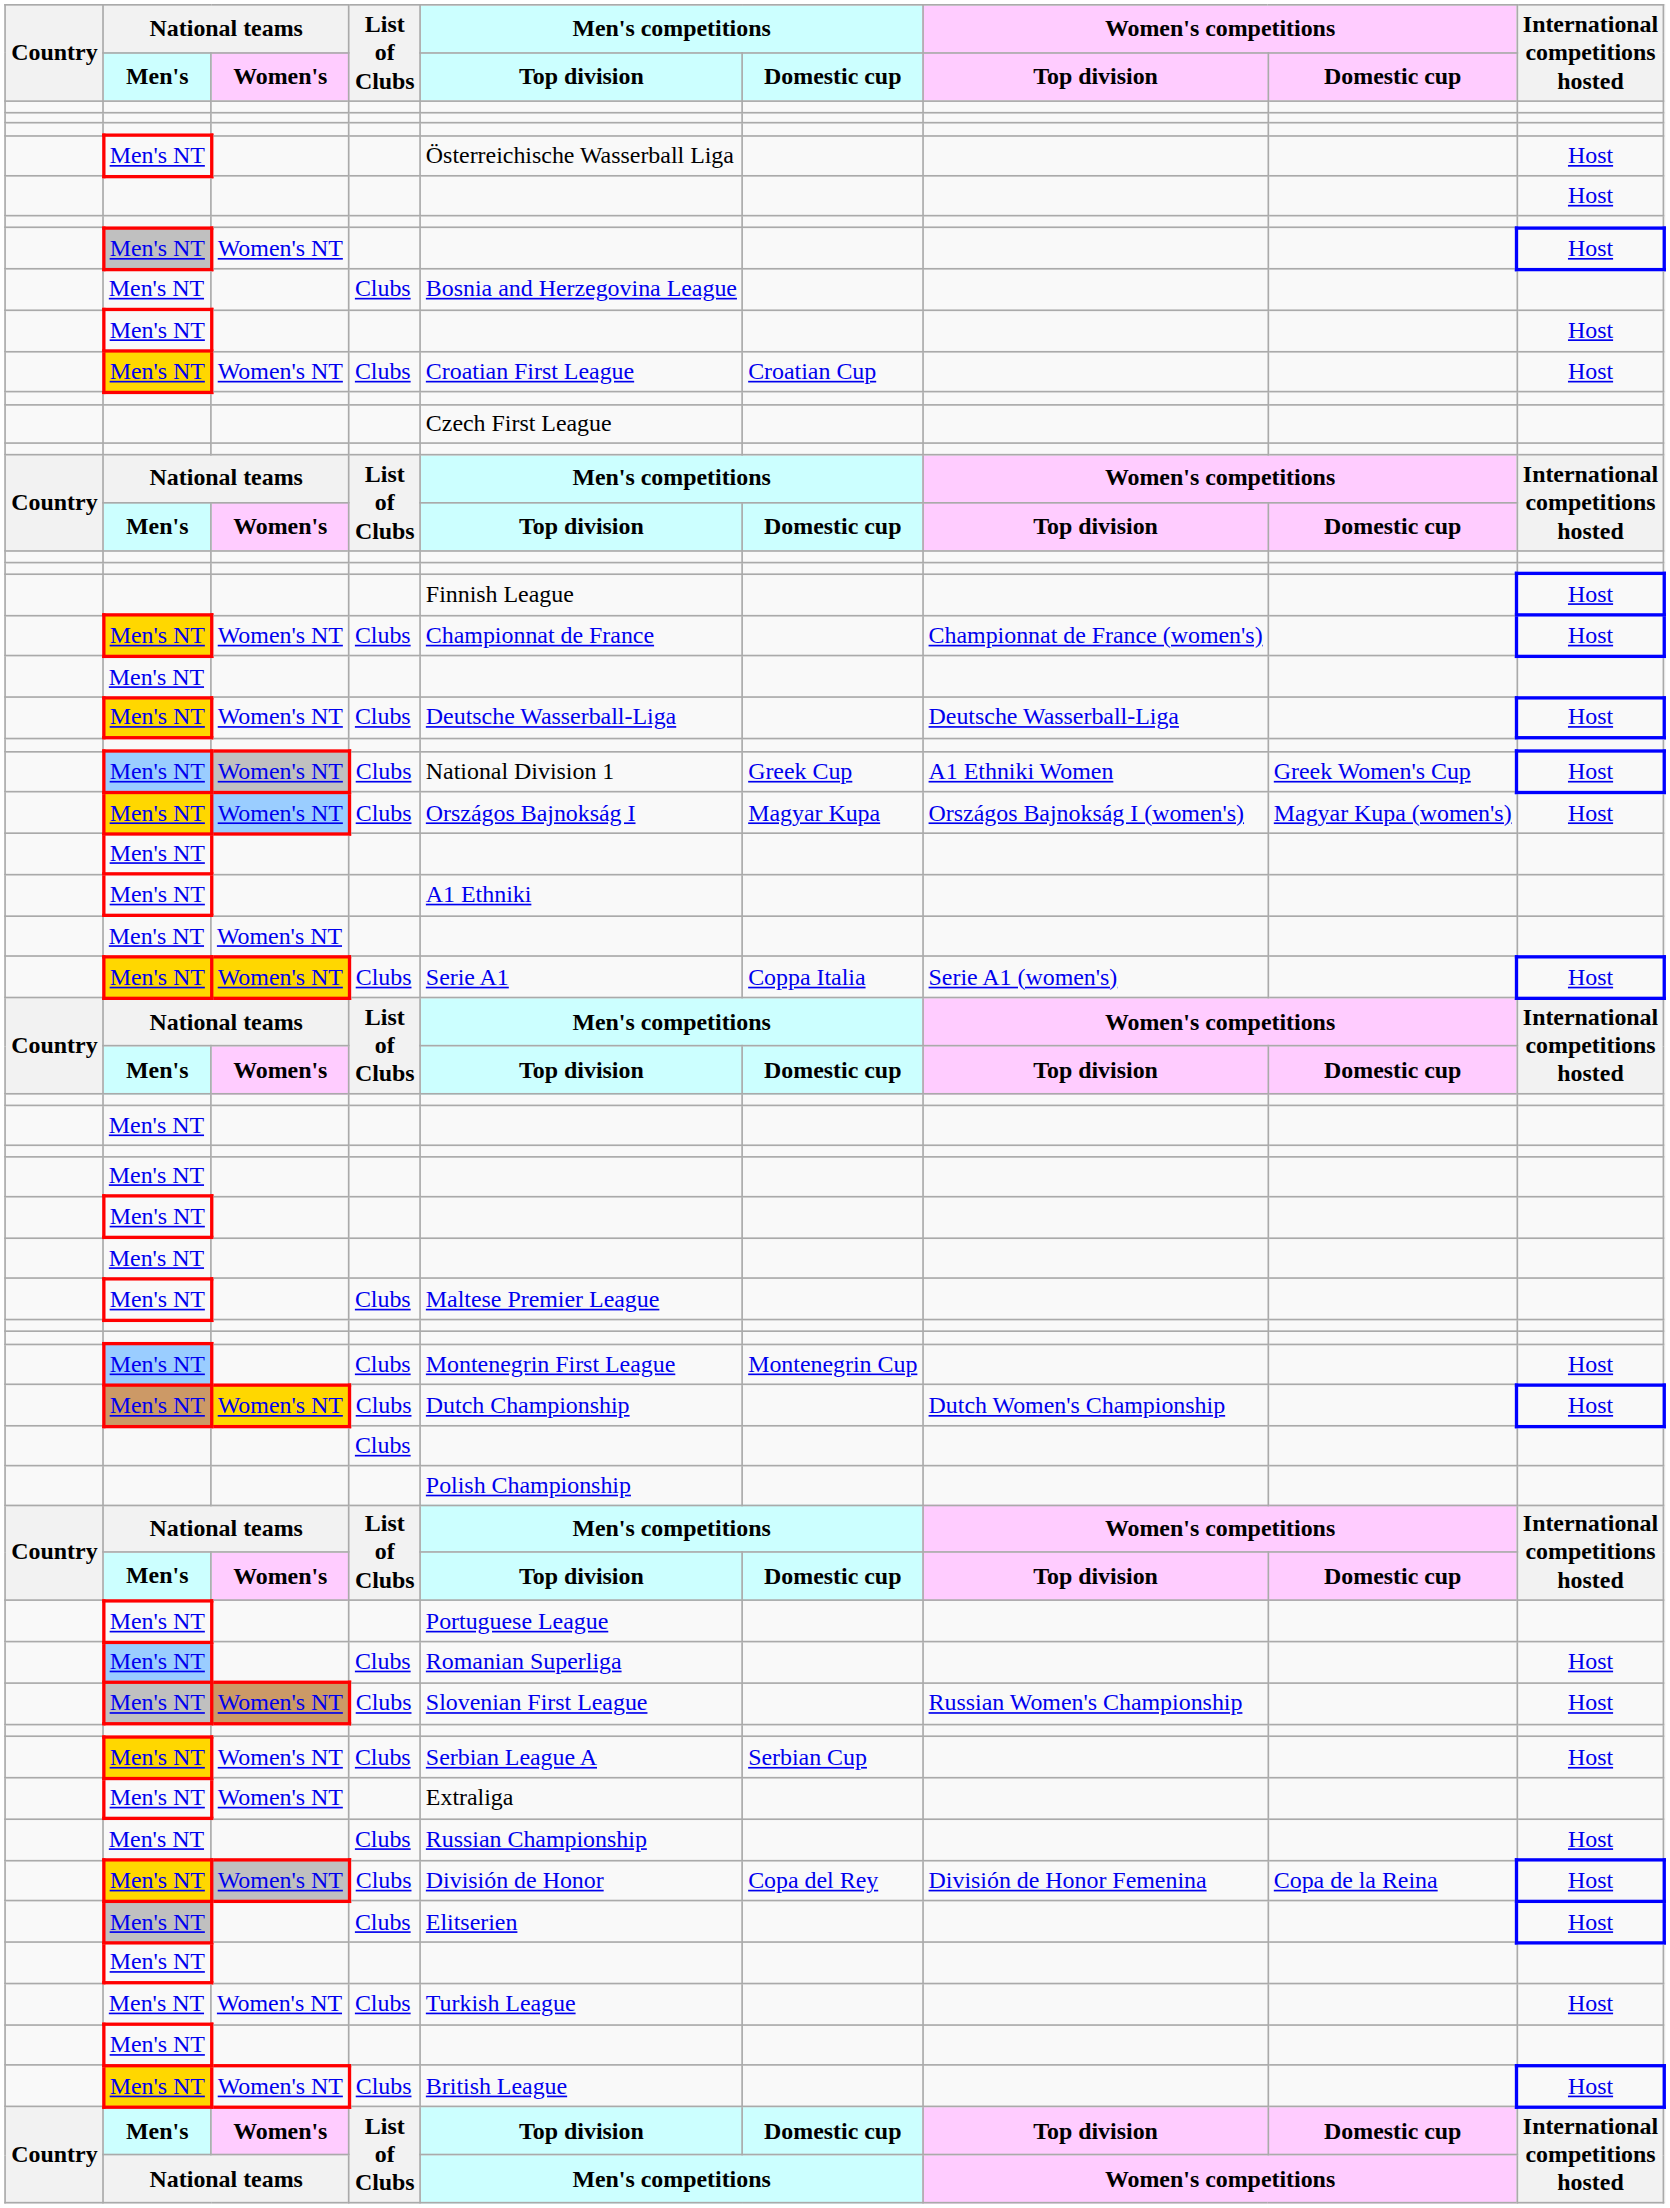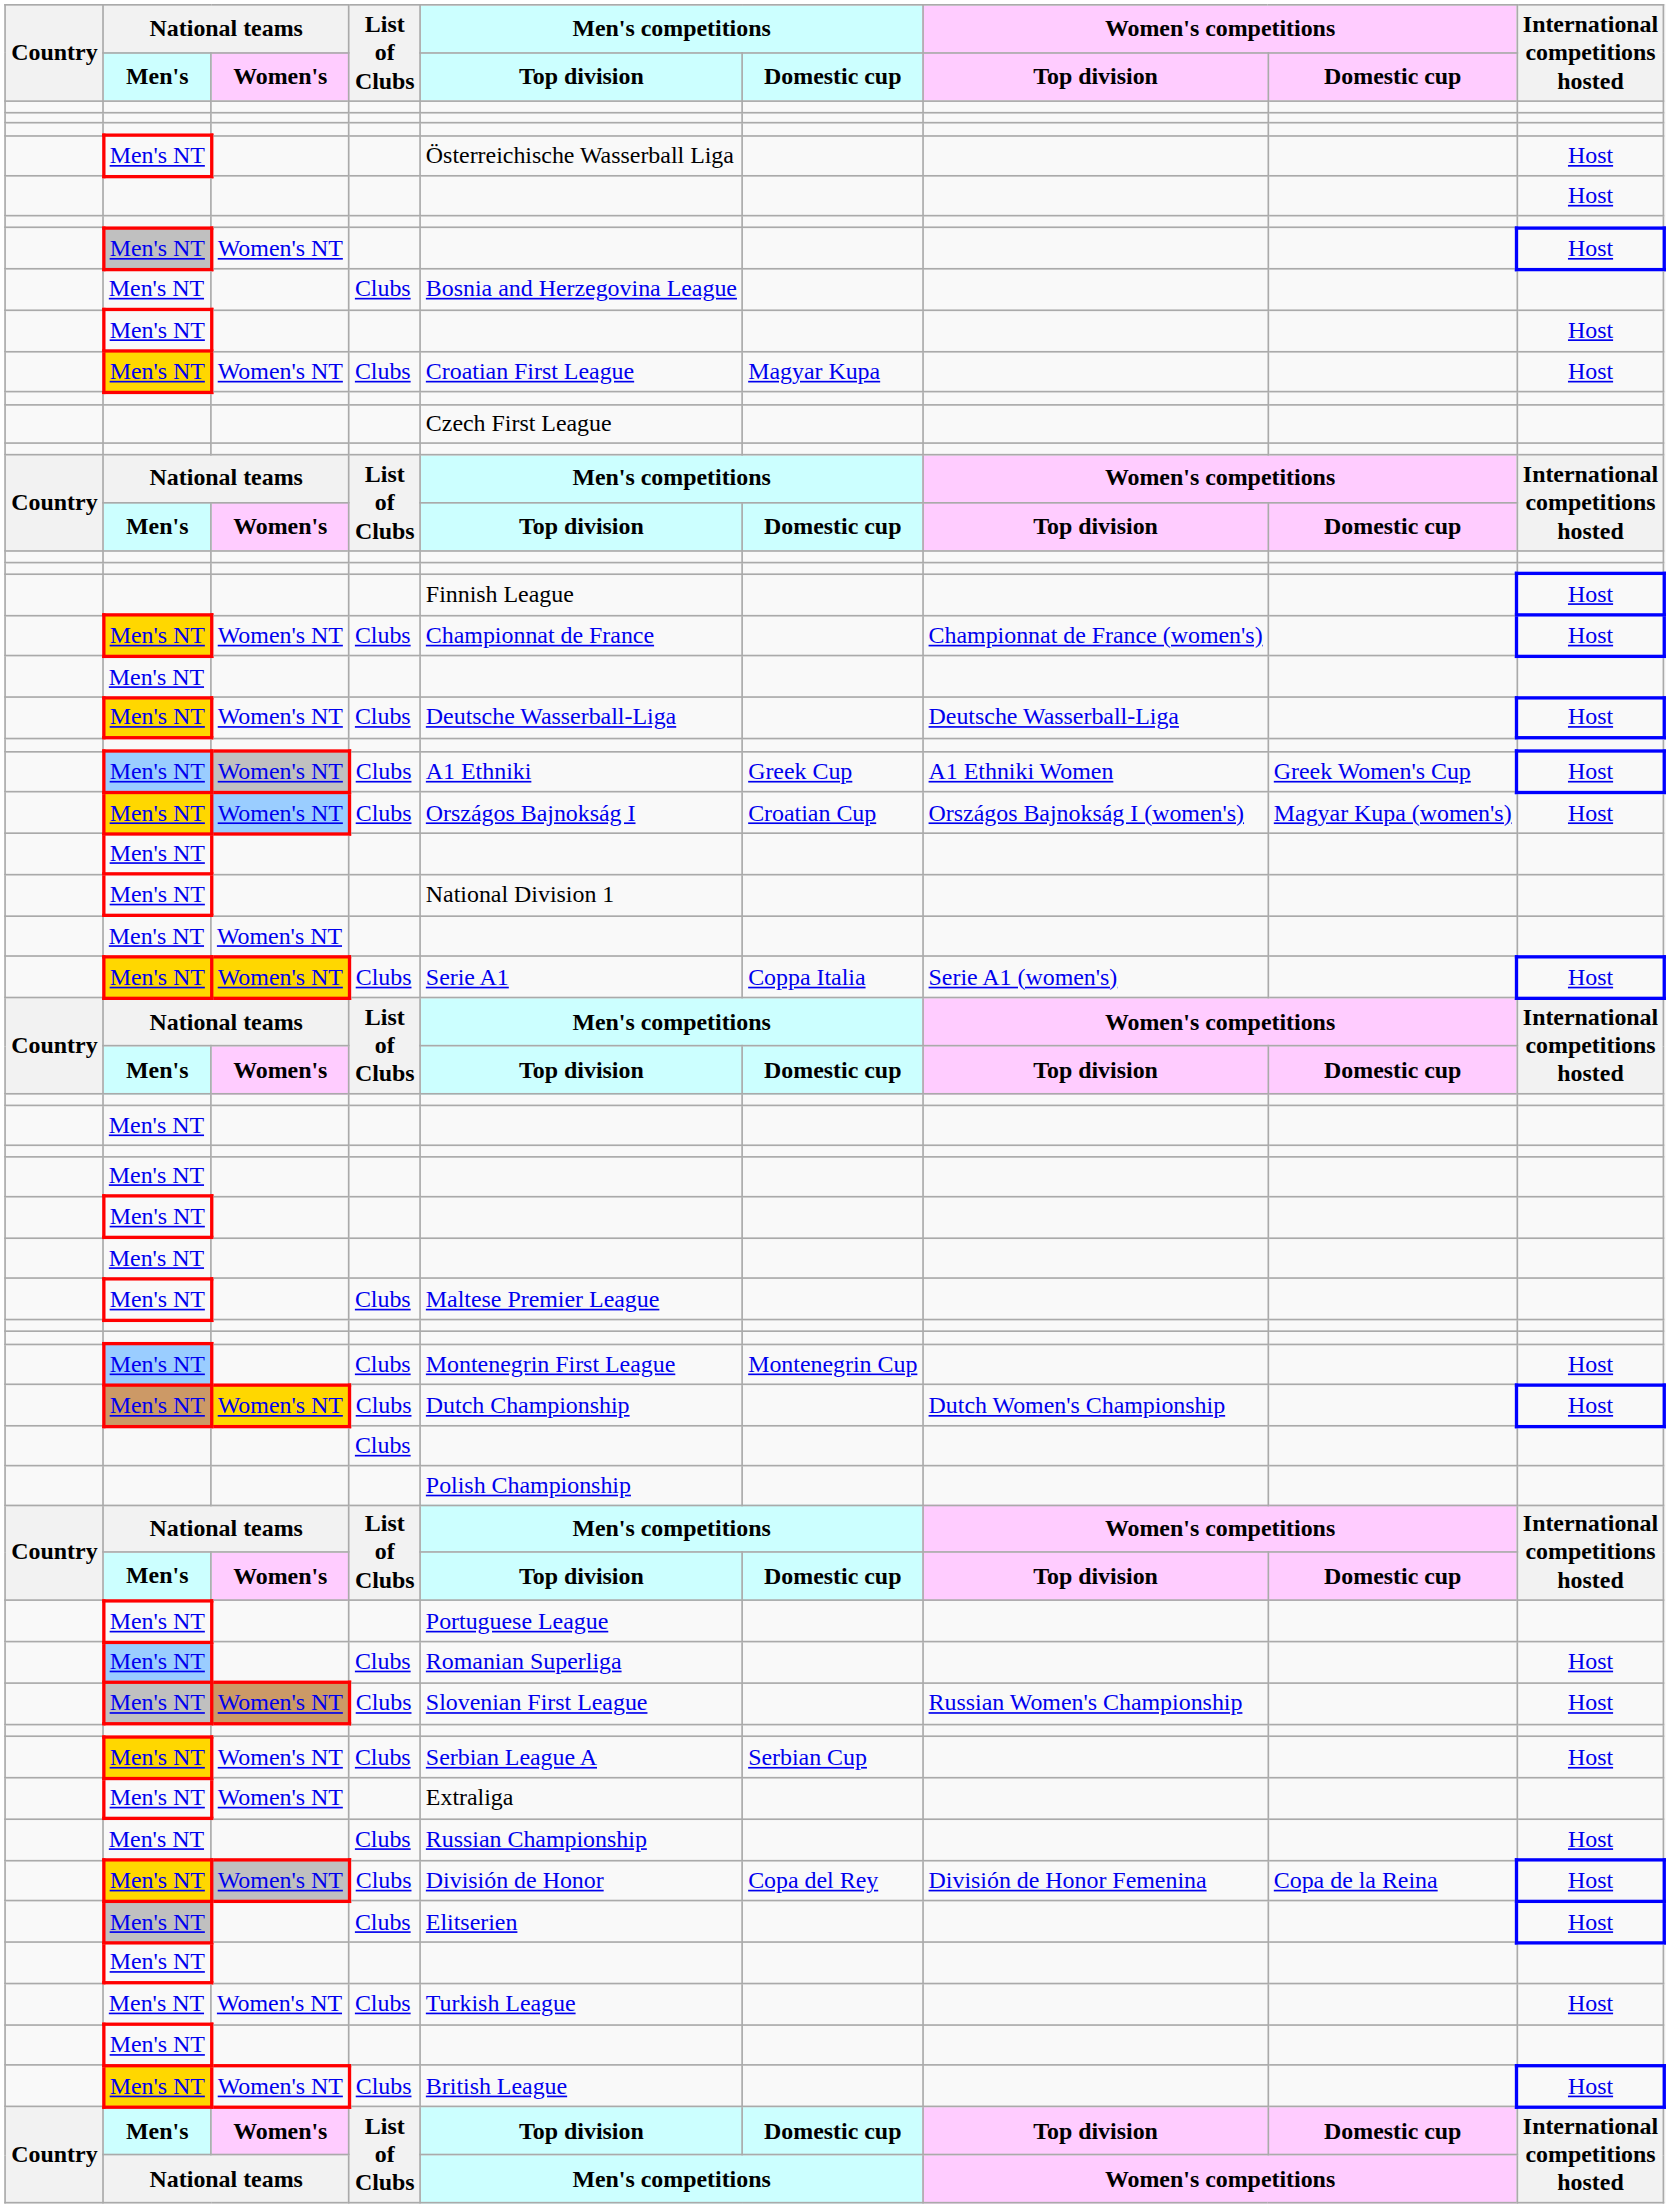(812, 371) Croatian Cup -> (814, 371) Magyar Kupa
(520, 771) National Division 1 -> (479, 771) A1 Ethniki
(814, 812) Magyar Kupa -> (812, 812) Croatian Cup
(479, 894) A1 Ethniki -> (520, 894) National Division 1
